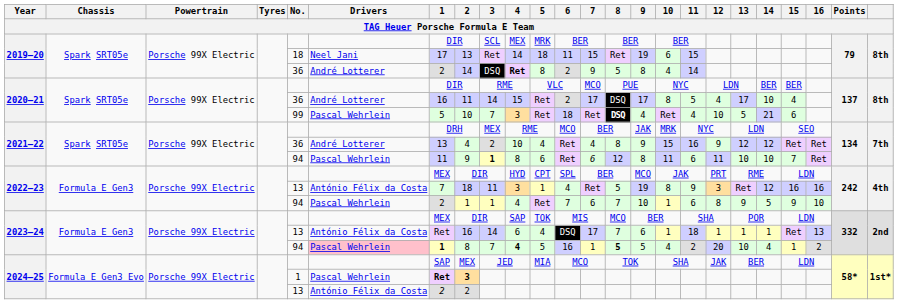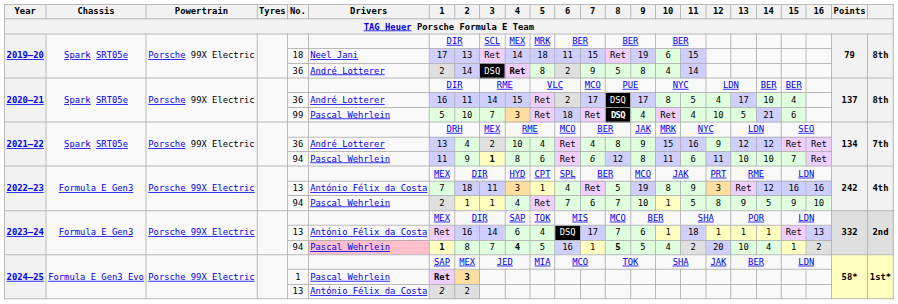(693, 203) 6 -> (693, 203) 5
